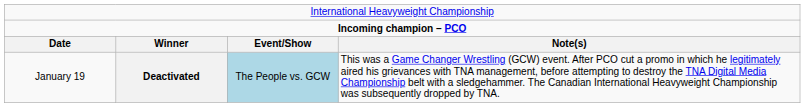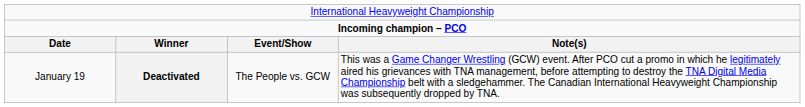(283, 77) lightblue background -> (283, 77) no background
